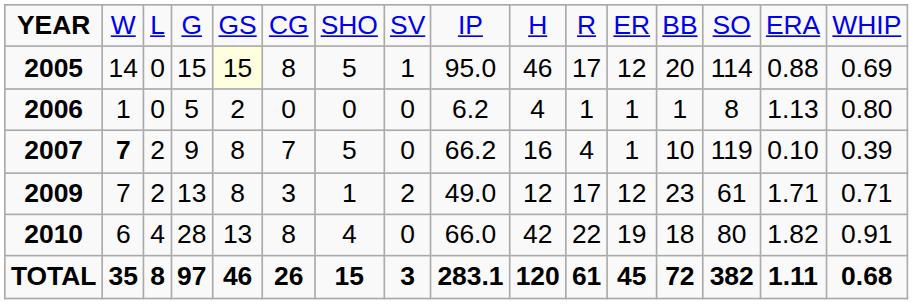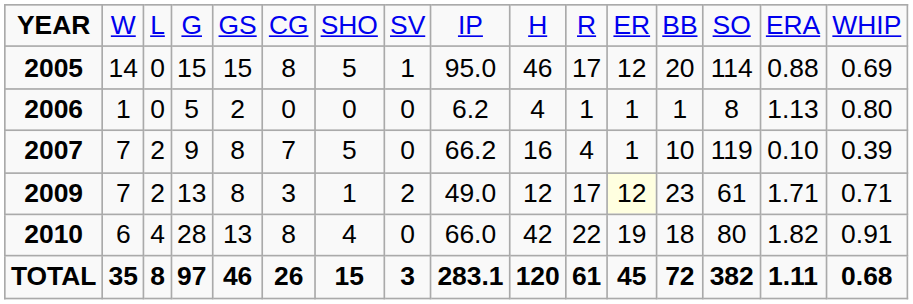(238, 67) lightyellow background -> (238, 67) no background
(123, 151) bold -> (123, 151) normal
(632, 192) no background -> (632, 192) lightyellow background
